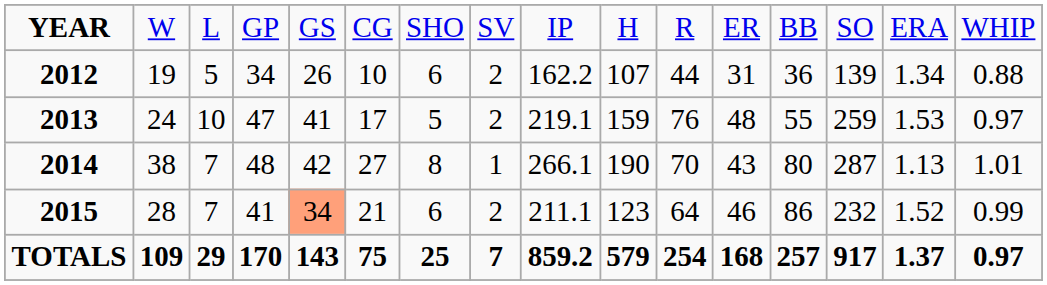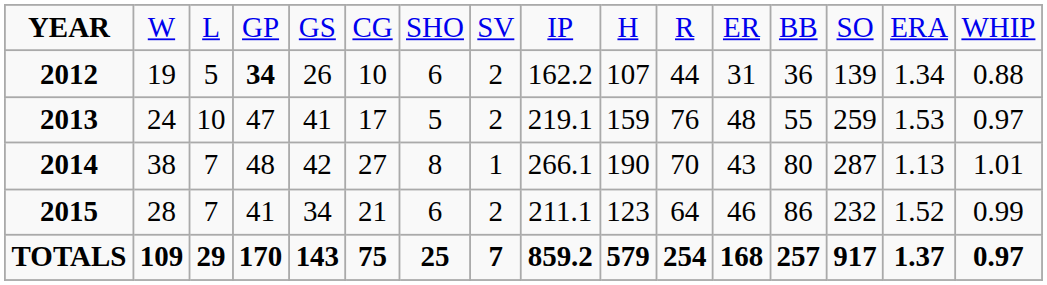(261, 73) normal -> (261, 73) bold
(317, 211) lightsalmon background -> (317, 211) no background
